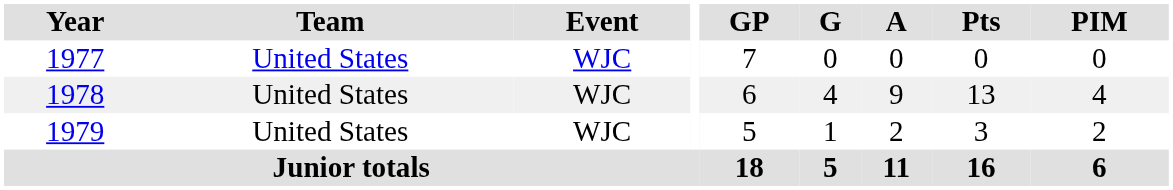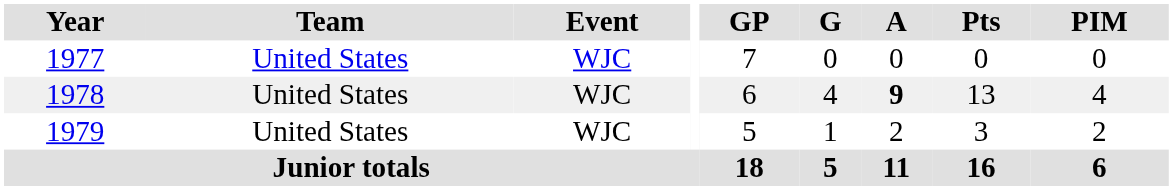(896, 94) normal -> (896, 94) bold
